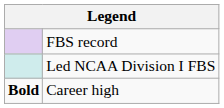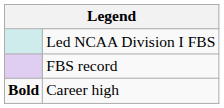rows swapped: (82, 41) <-> (131, 66)
